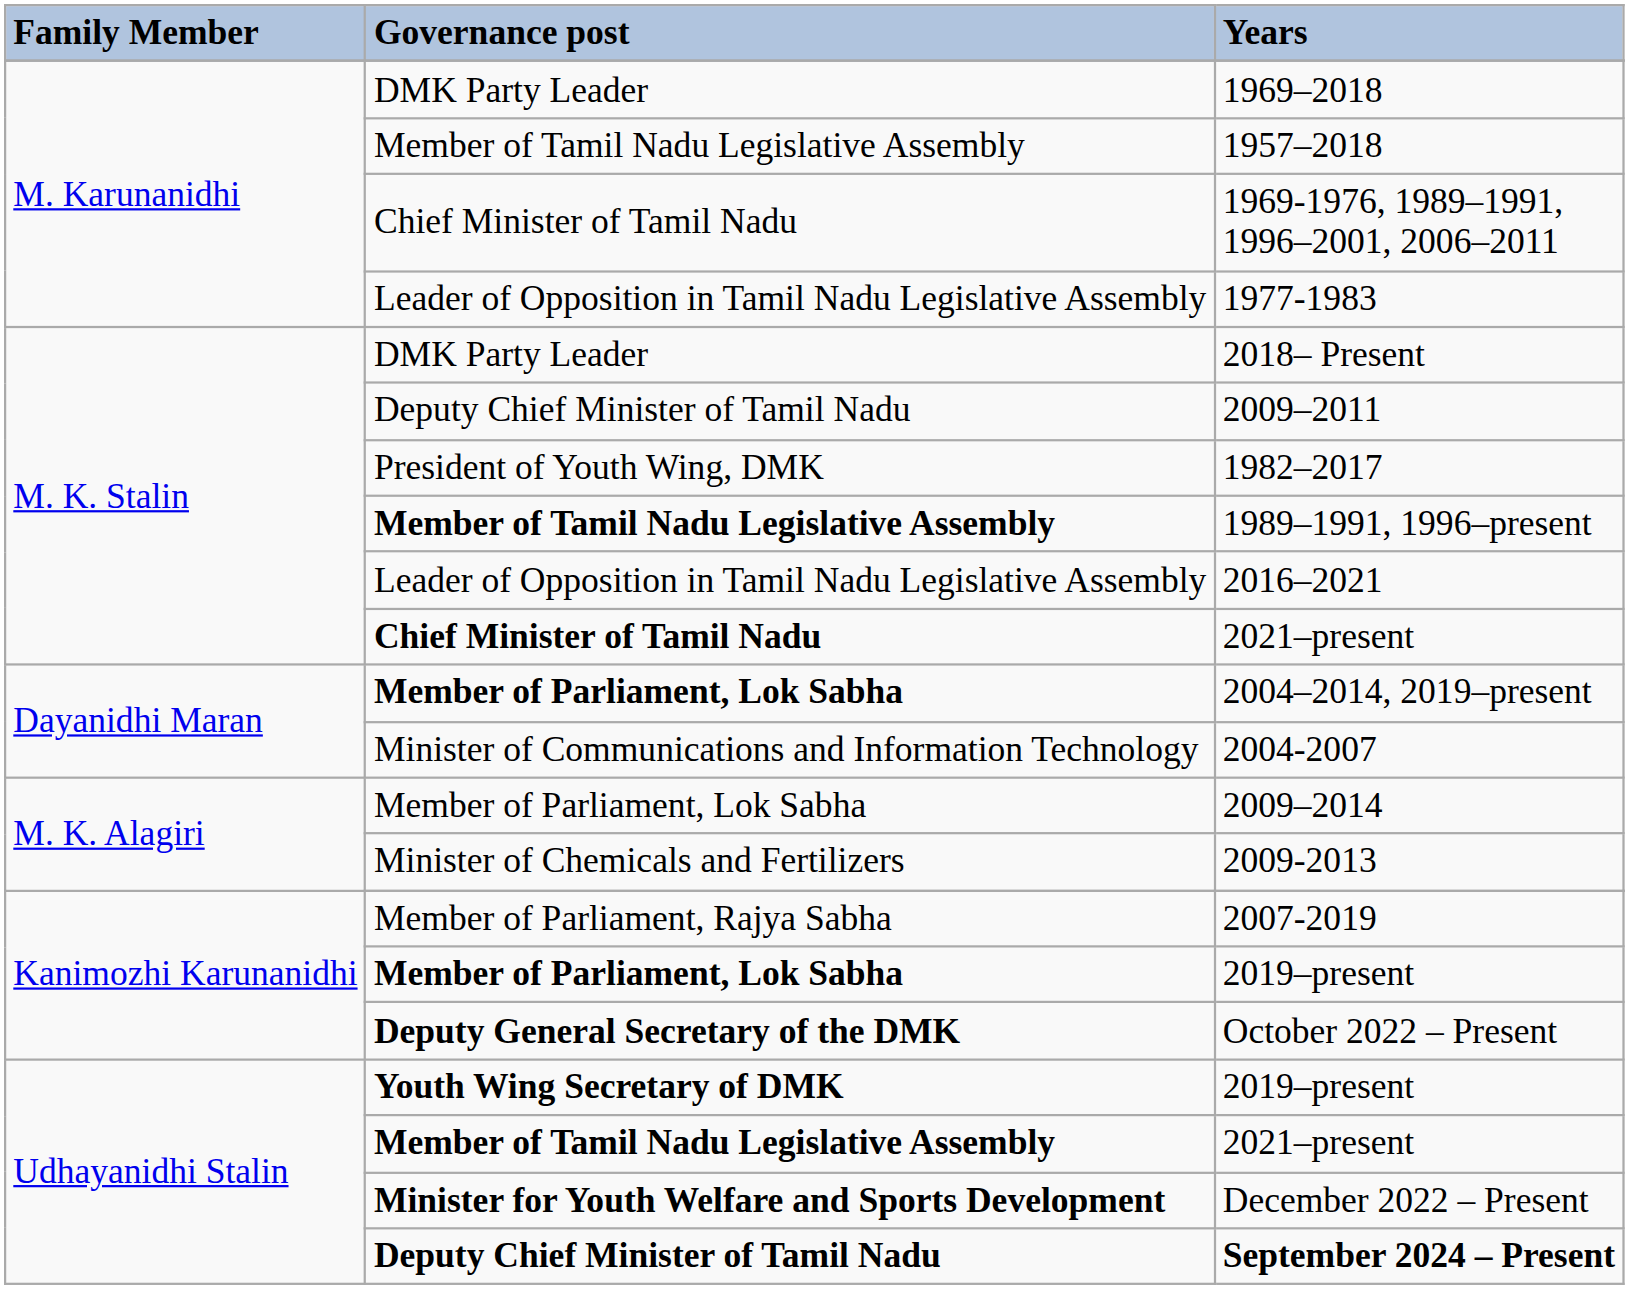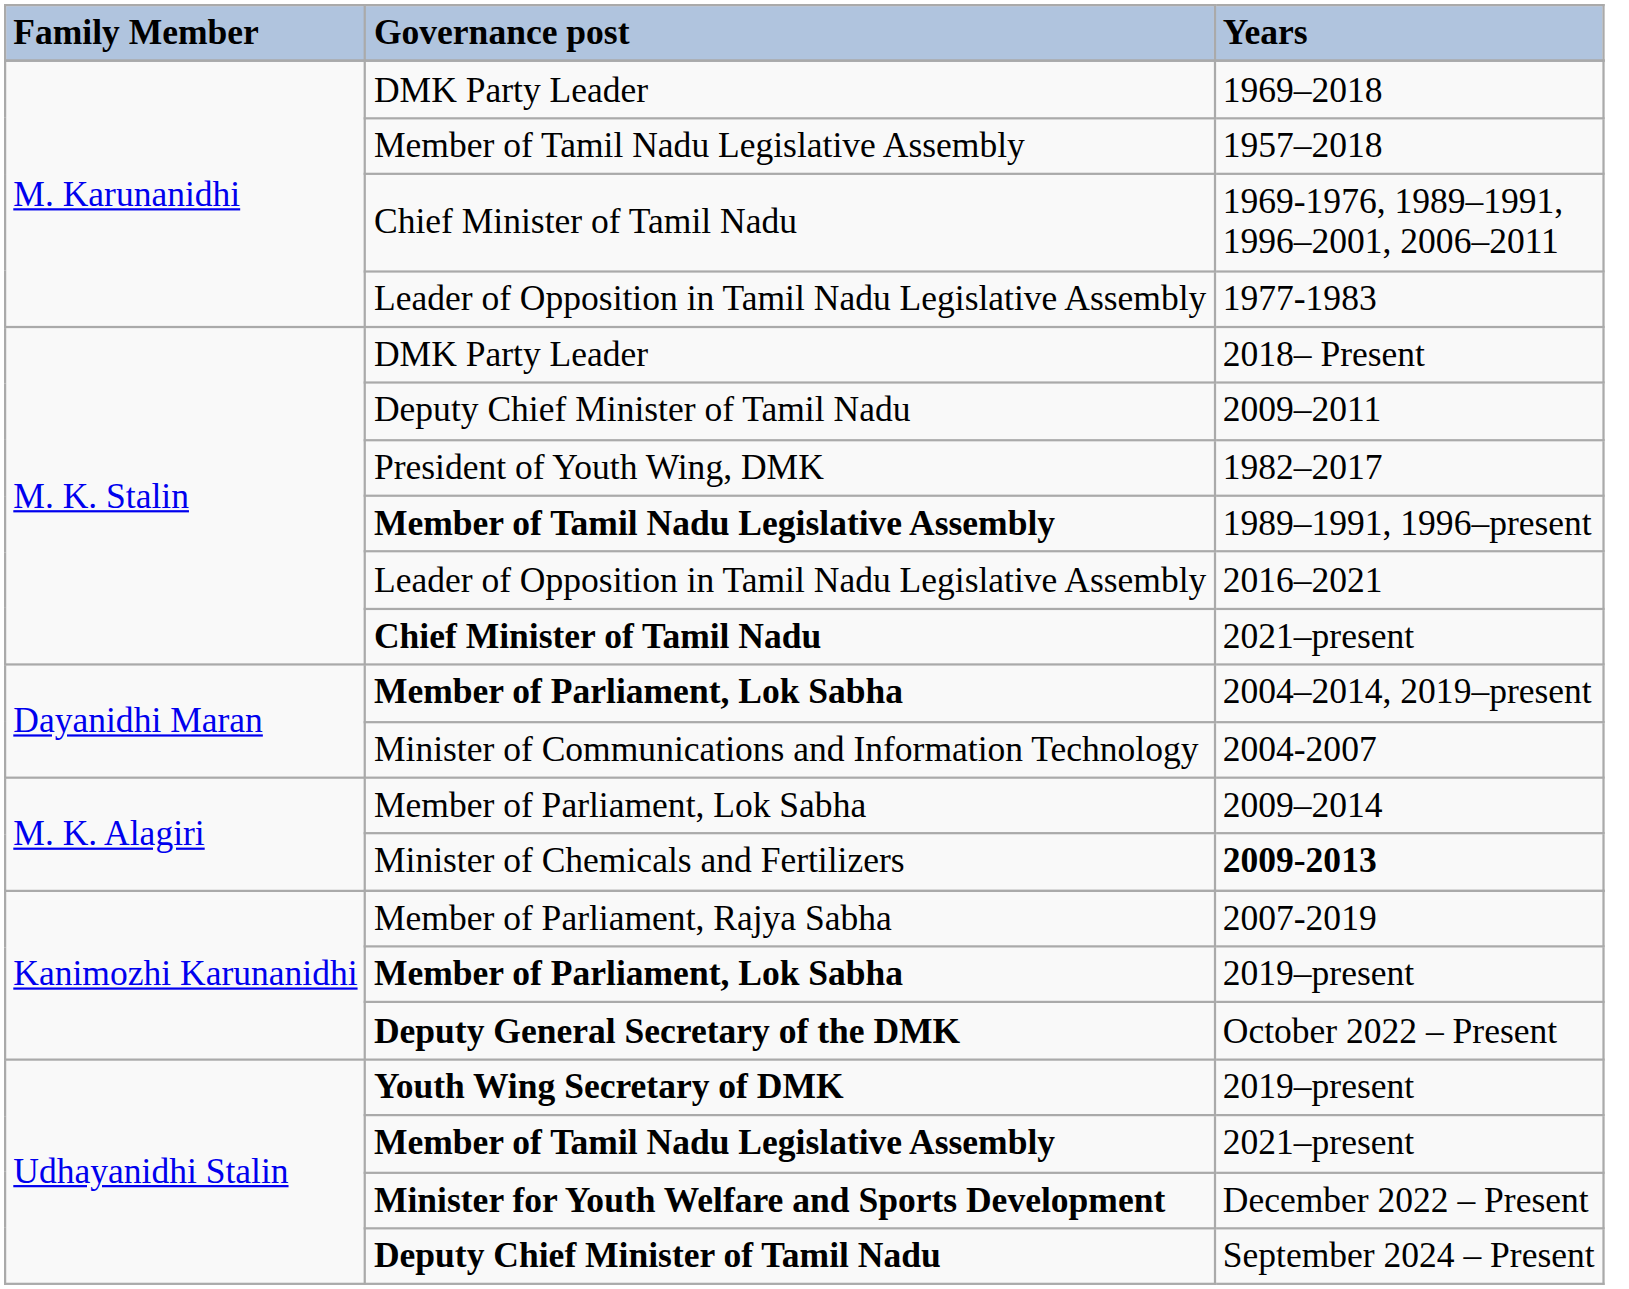(1300, 861) normal -> (1300, 861) bold
(1419, 1255) bold -> (1409, 1255) normal
